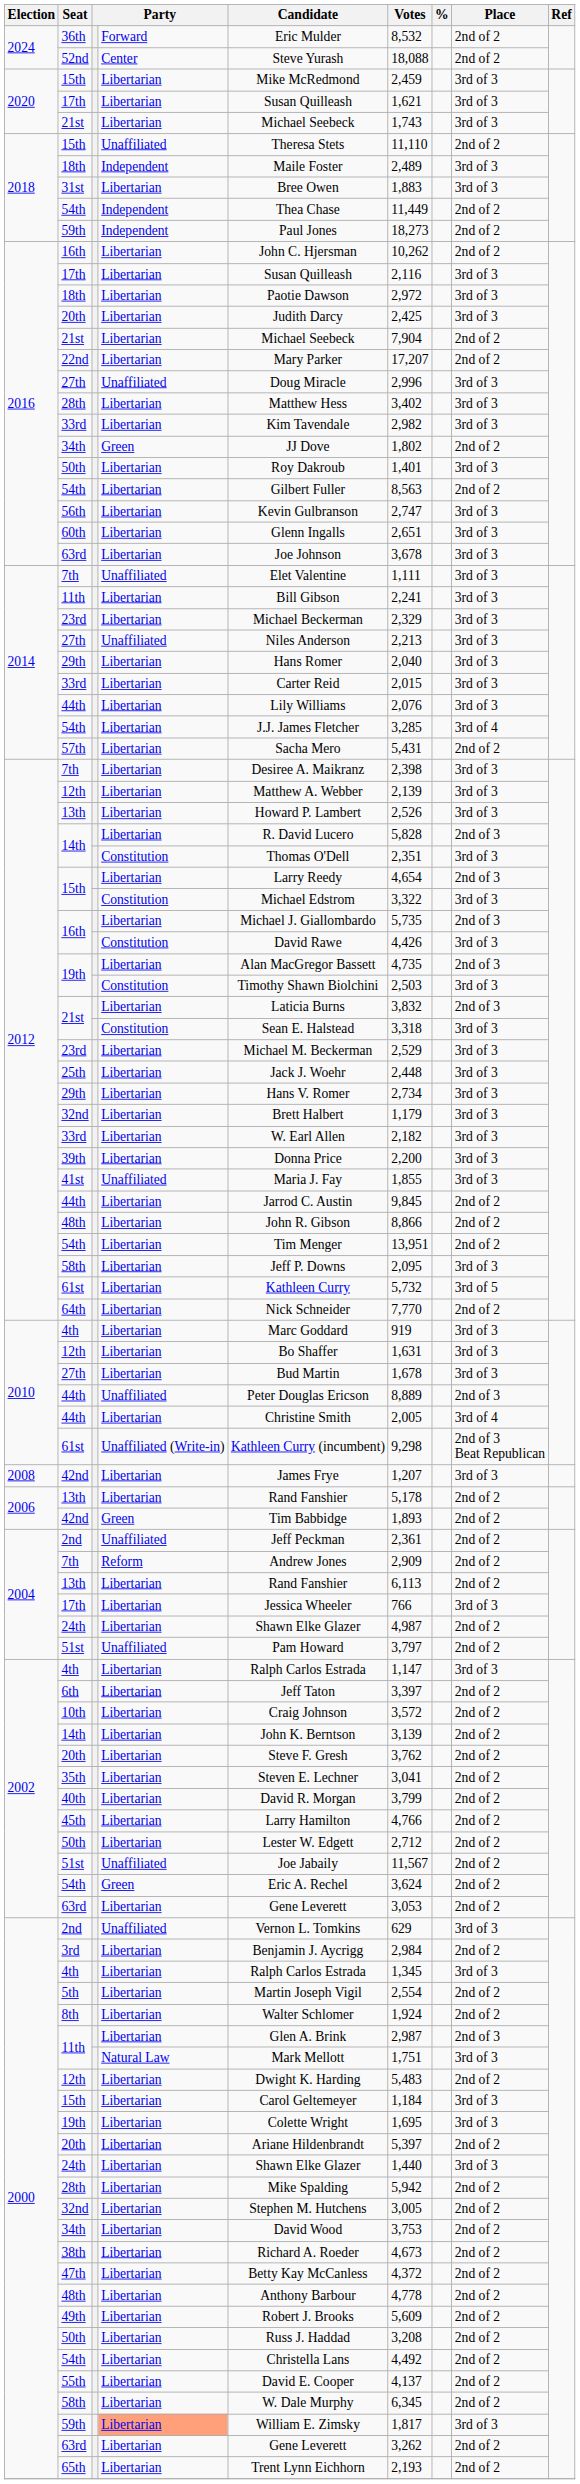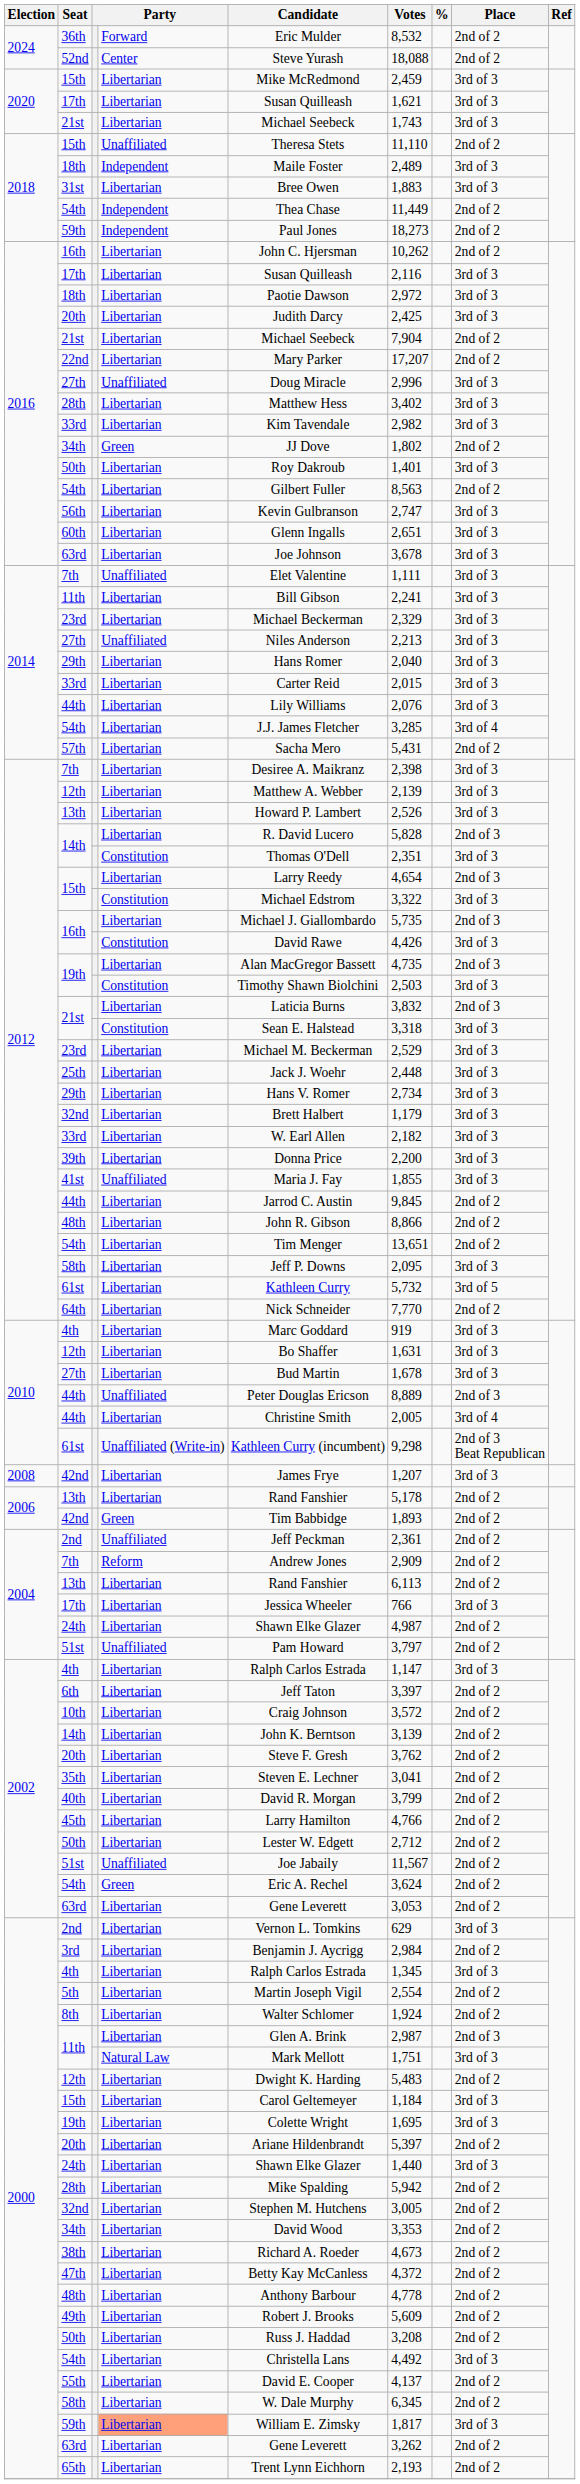(410, 1244) 13,951 -> (410, 1244) 13,651
(134, 1928) Unaffiliated -> (131, 1928) Libertarian
(407, 2230) 3,753 -> (407, 2230) 3,353
(477, 2360) 2nd of 2 -> (476, 2360) 3rd of 3
